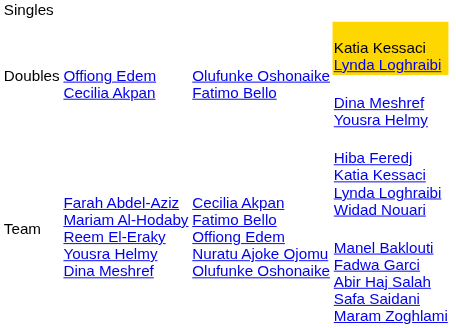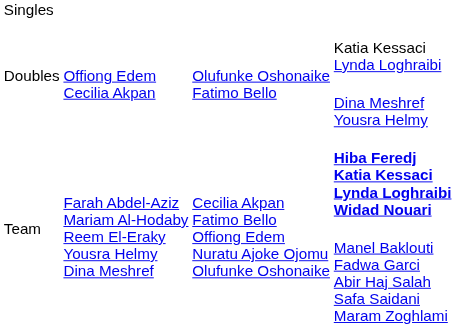(388, 56) gold background -> (388, 56) no background
(388, 184) normal -> (393, 184) bold
